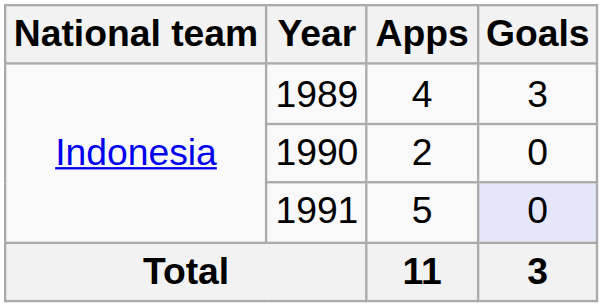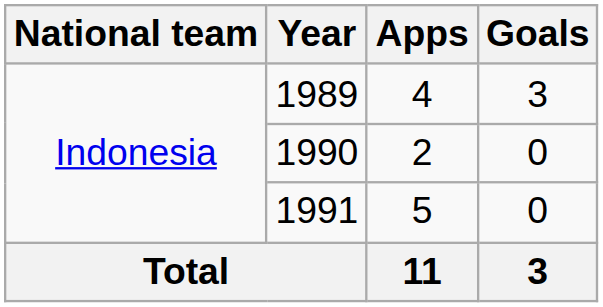(538, 211) lavender background -> (538, 211) no background
